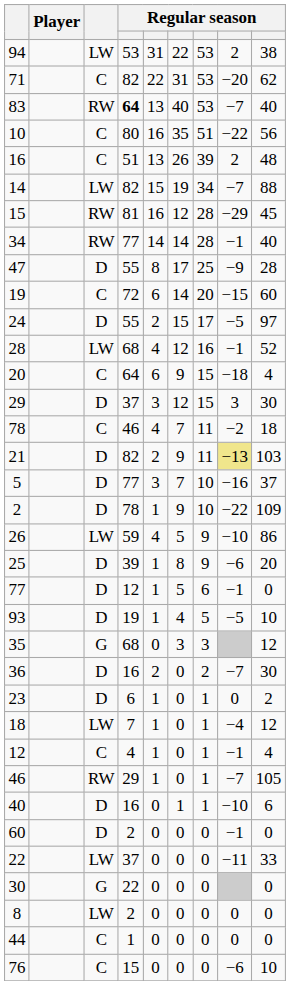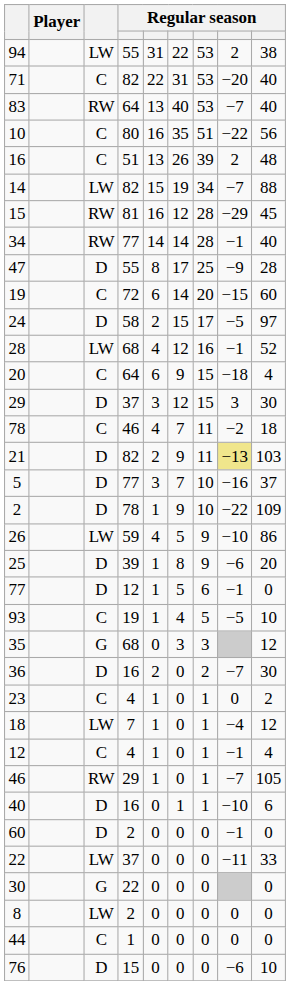(131, 52) 53 -> (131, 52) 55
(269, 79) 62 -> (269, 79) 40
(131, 106) bold -> (131, 106) normal
(131, 321) 55 -> (131, 321) 58
(101, 617) D -> (101, 617) C
(101, 698) D -> (101, 698) C
(131, 698) 6 -> (131, 698) 4
(101, 967) C -> (101, 967) D
